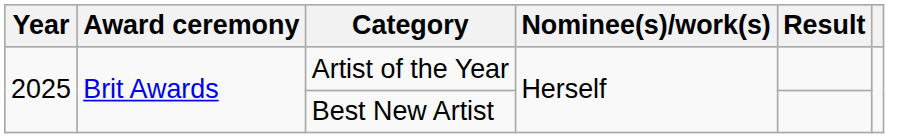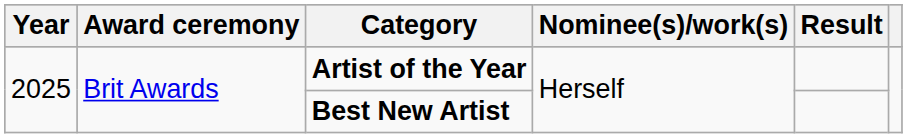(410, 68) normal -> (419, 68) bold
(403, 111) normal -> (411, 111) bold
